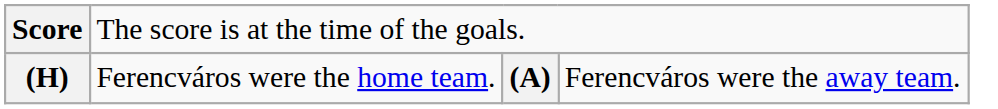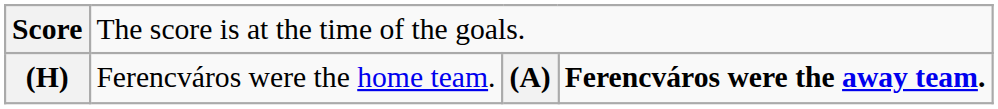(763, 77) normal -> (775, 77) bold
